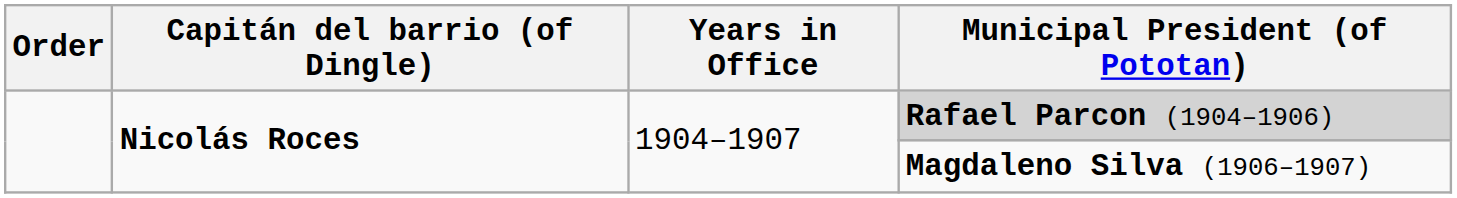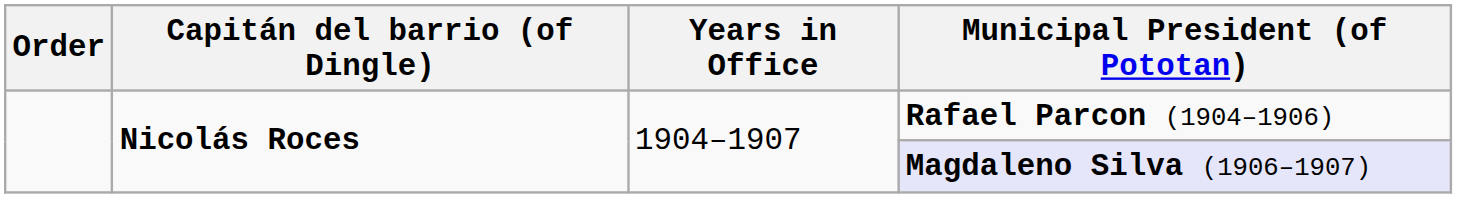(1120, 116) lightgrey background -> (1120, 116) no background
(1139, 166) no background -> (1139, 166) lavender background
